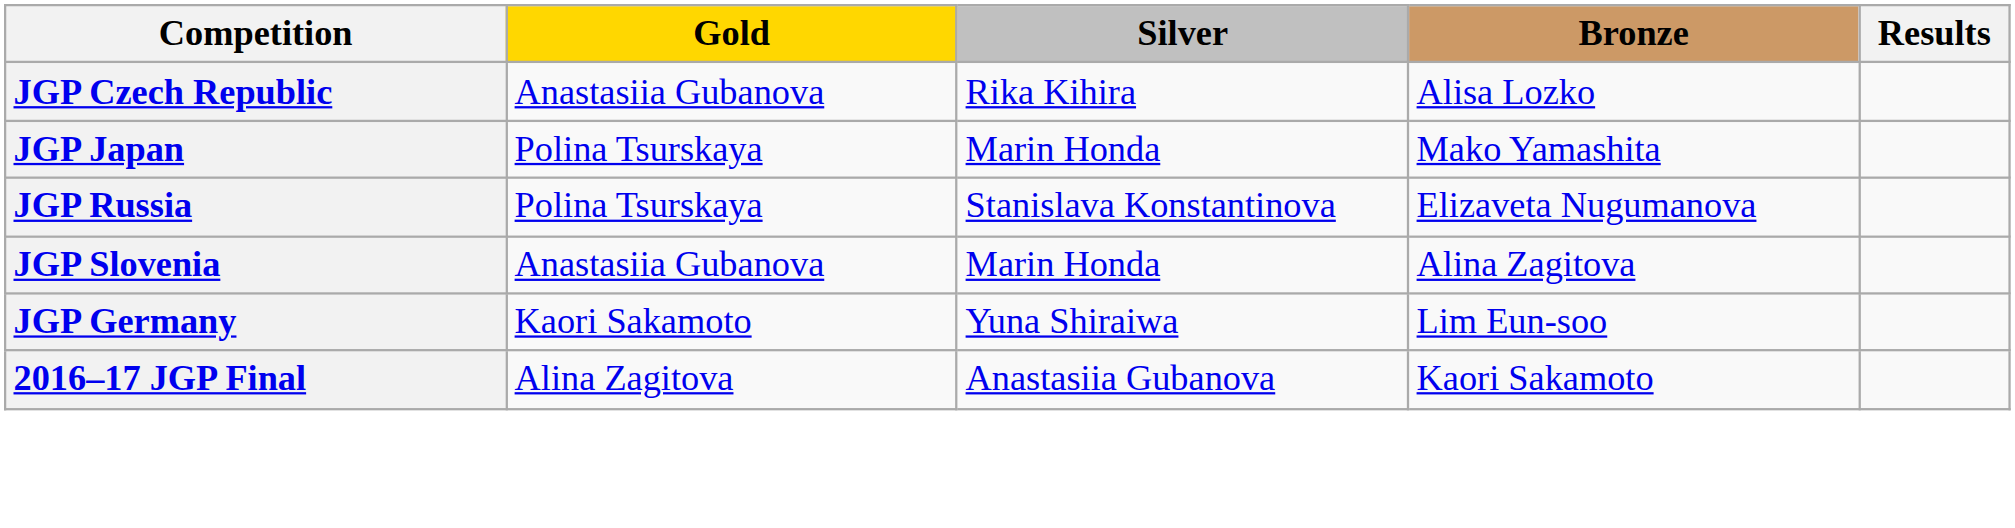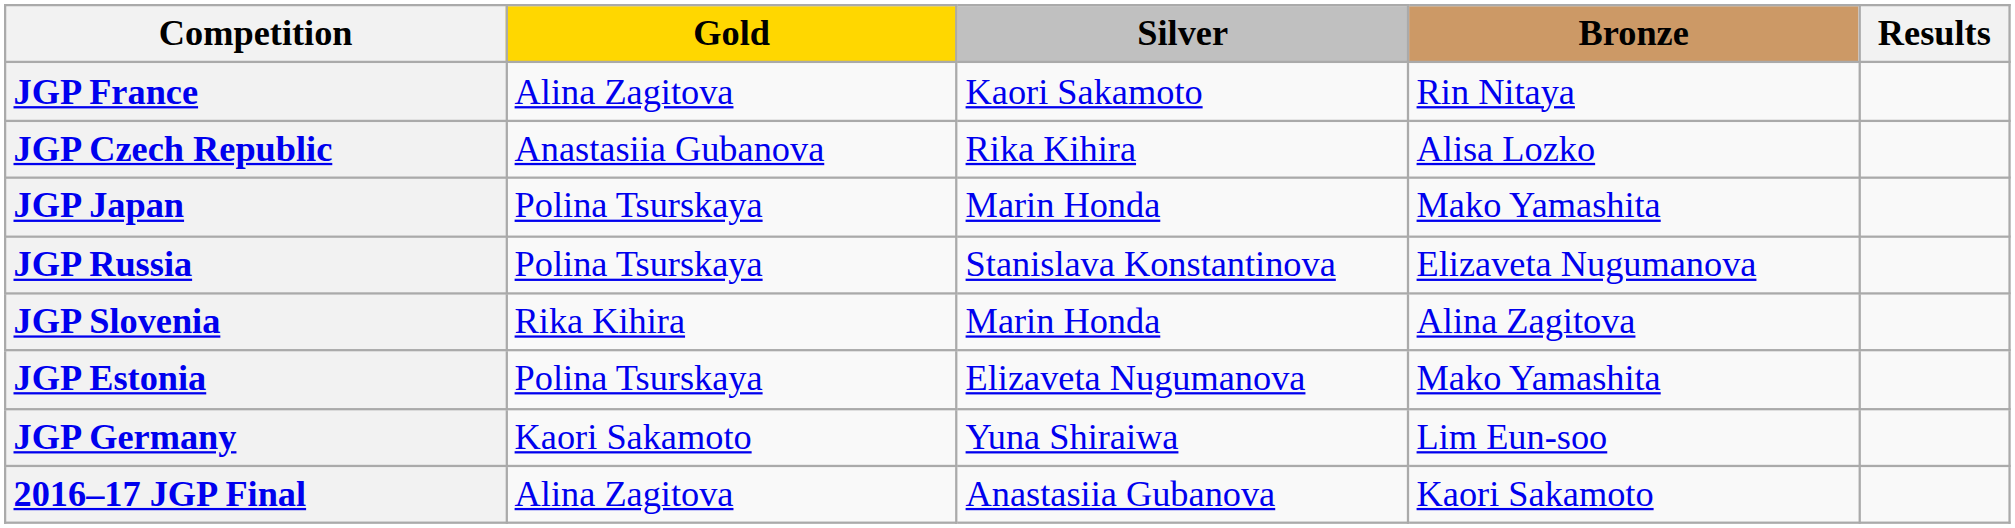+ row: (106, 90)
(669, 263) Anastasiia Gubanova -> (600, 321) Rika Kihira
+ row: (110, 378)
